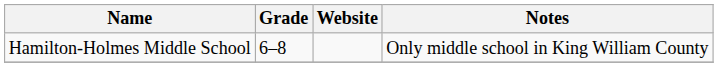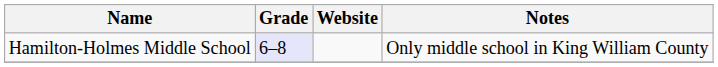(273, 47) no background -> (273, 47) lavender background
